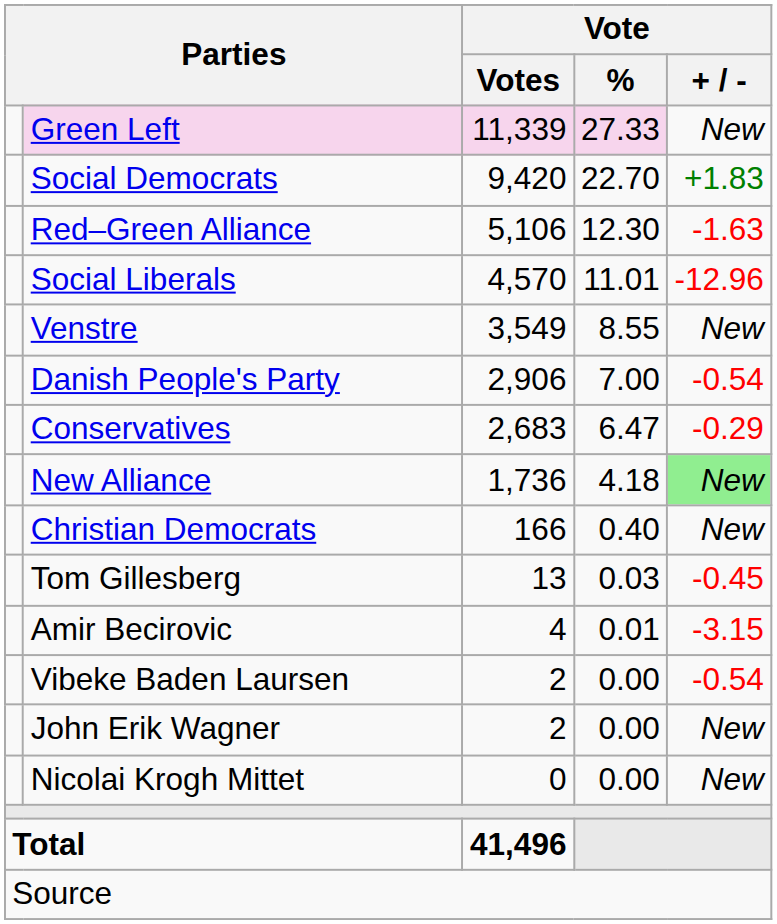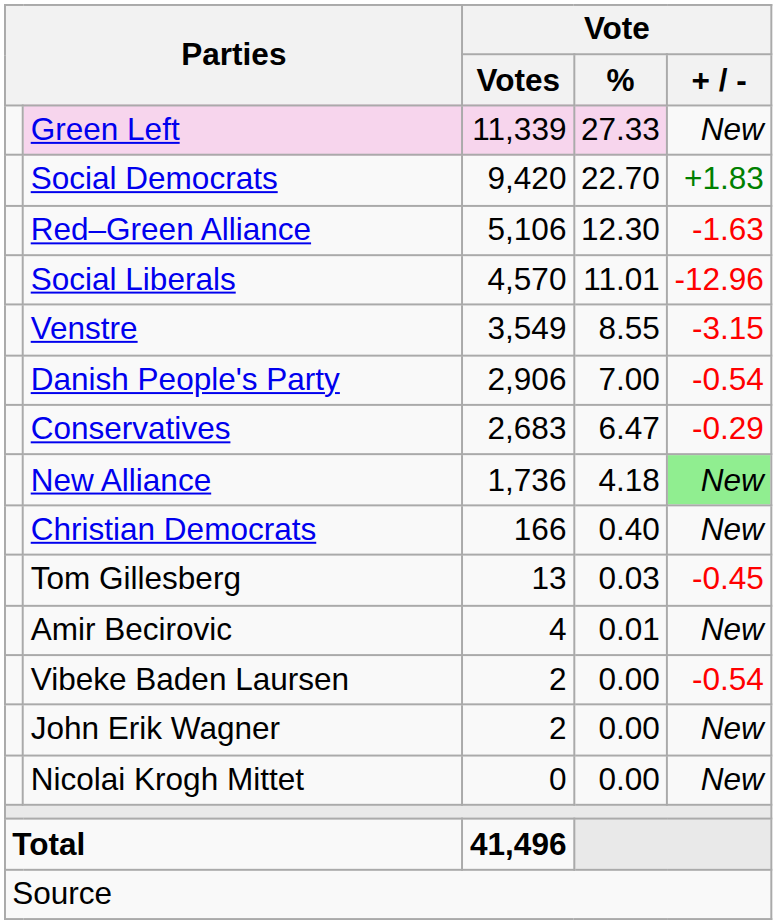(732, 329) New -> (728, 329) -3.15
(728, 629) -3.15 -> (732, 629) New
